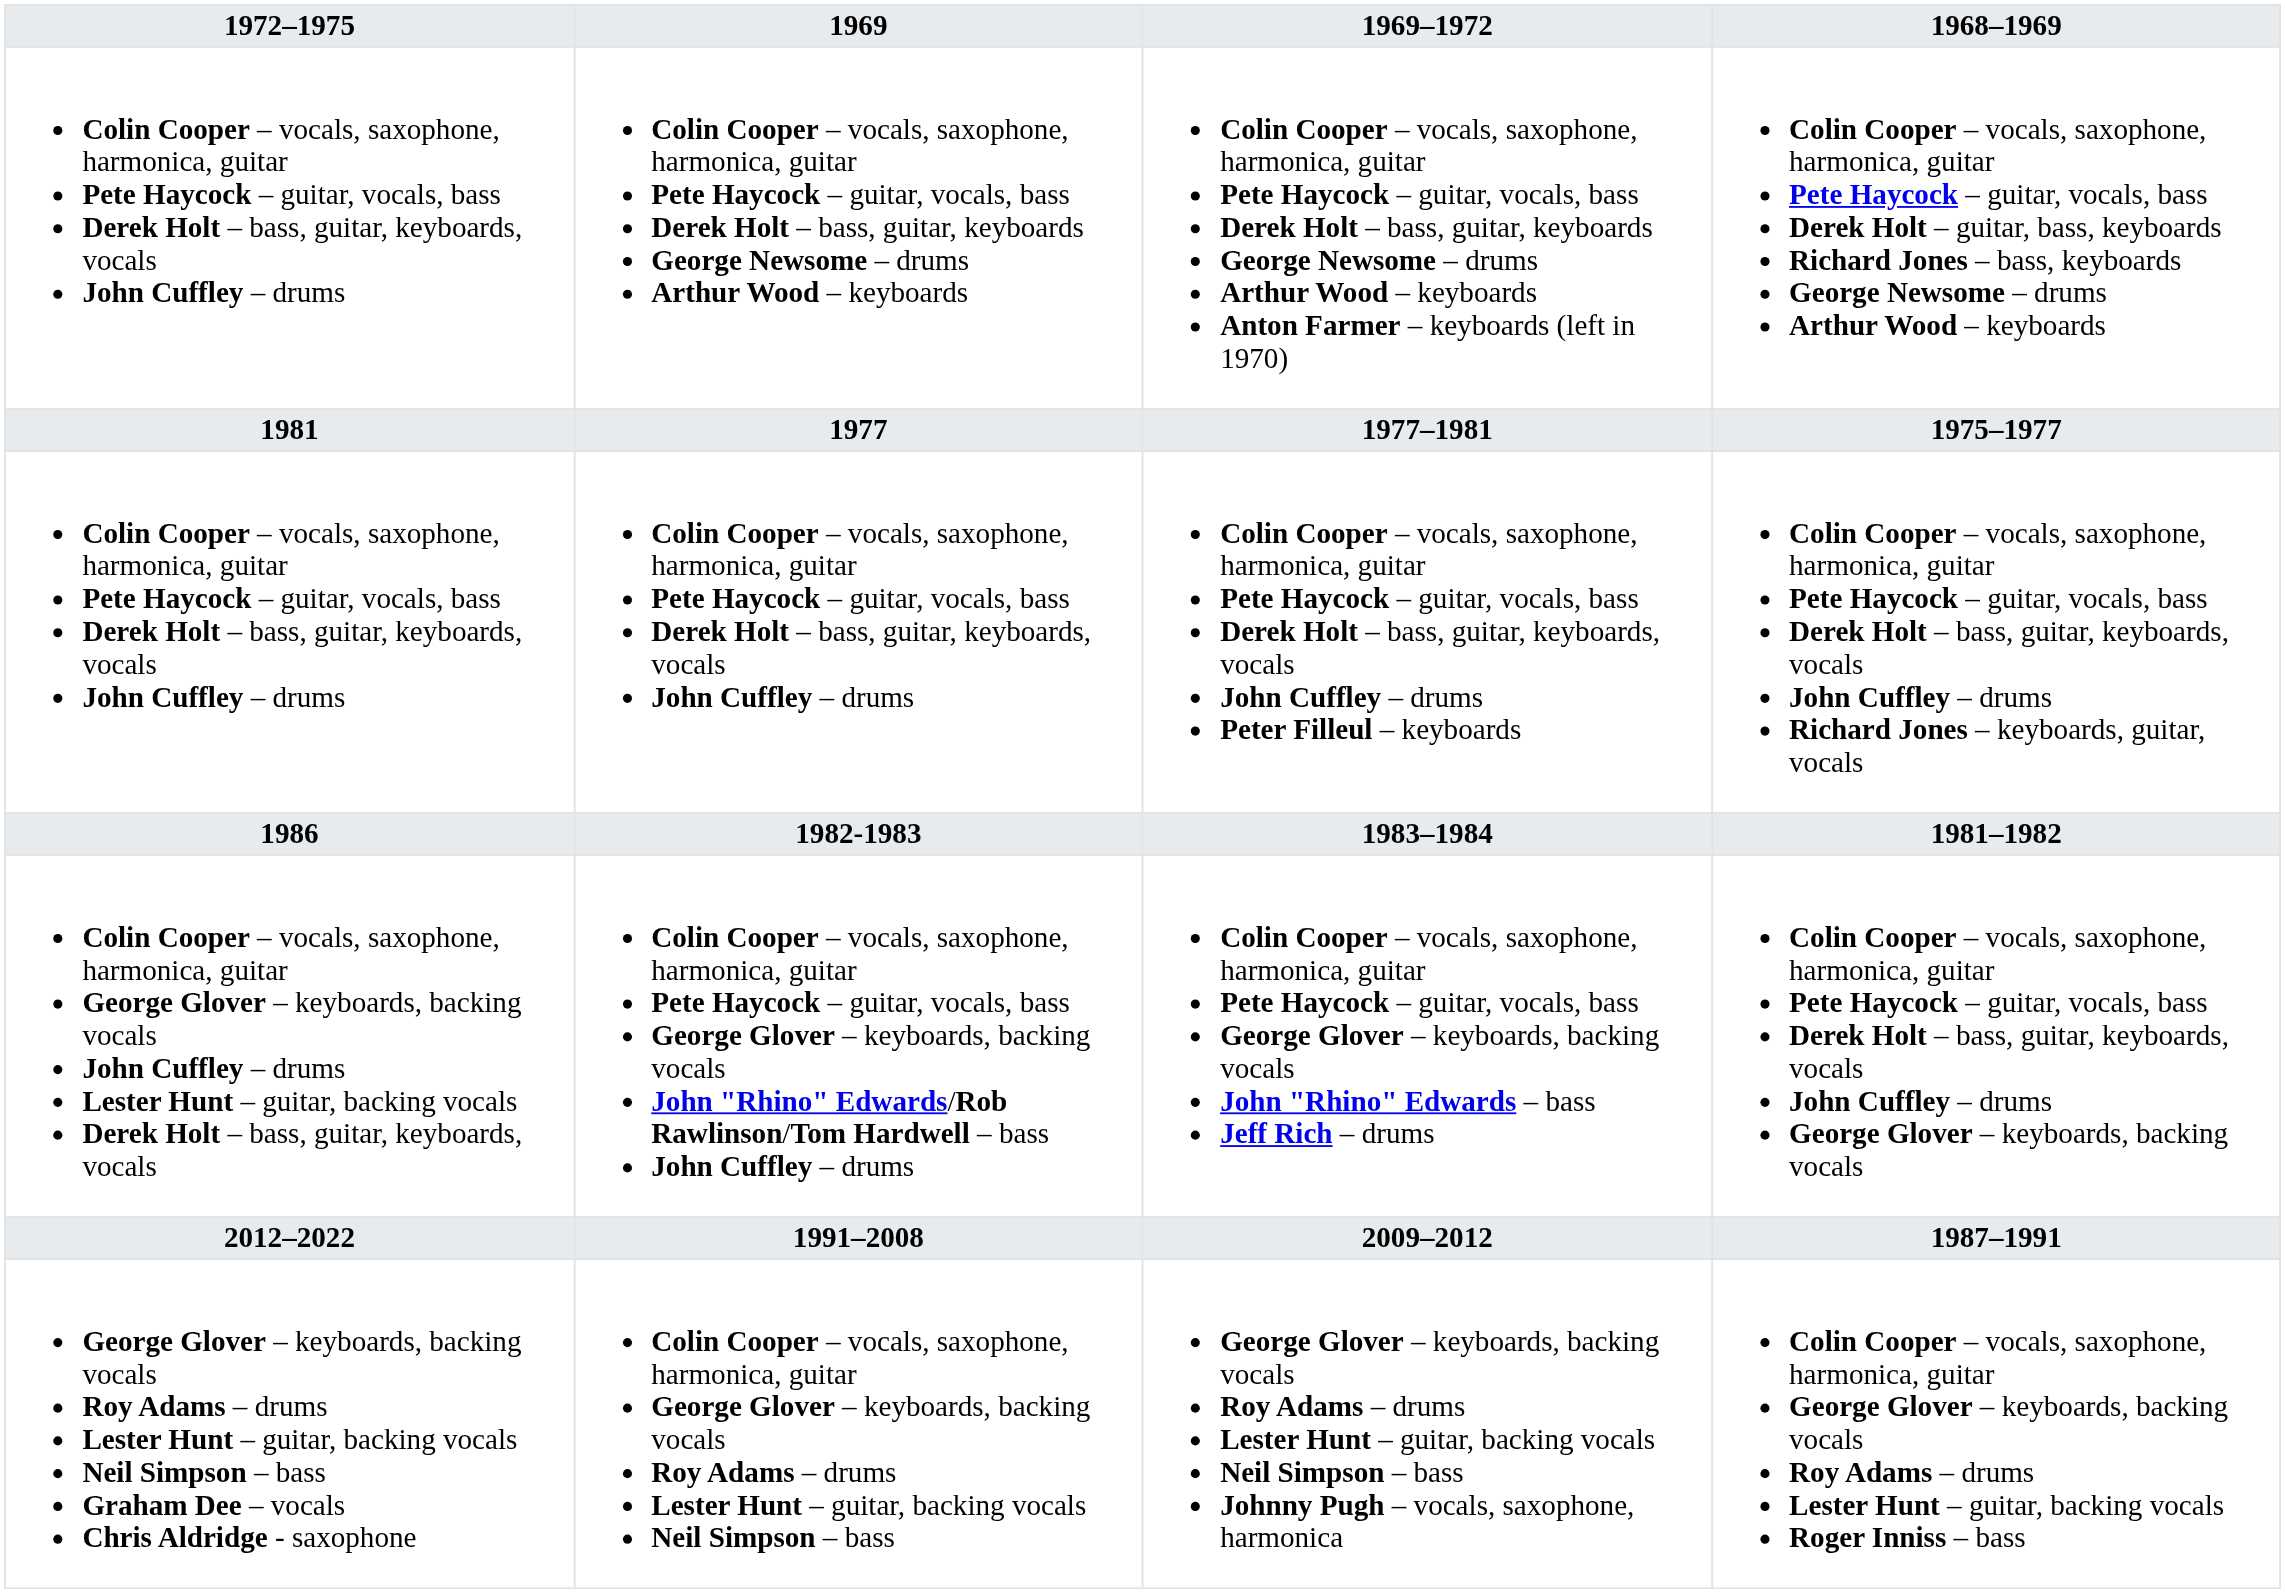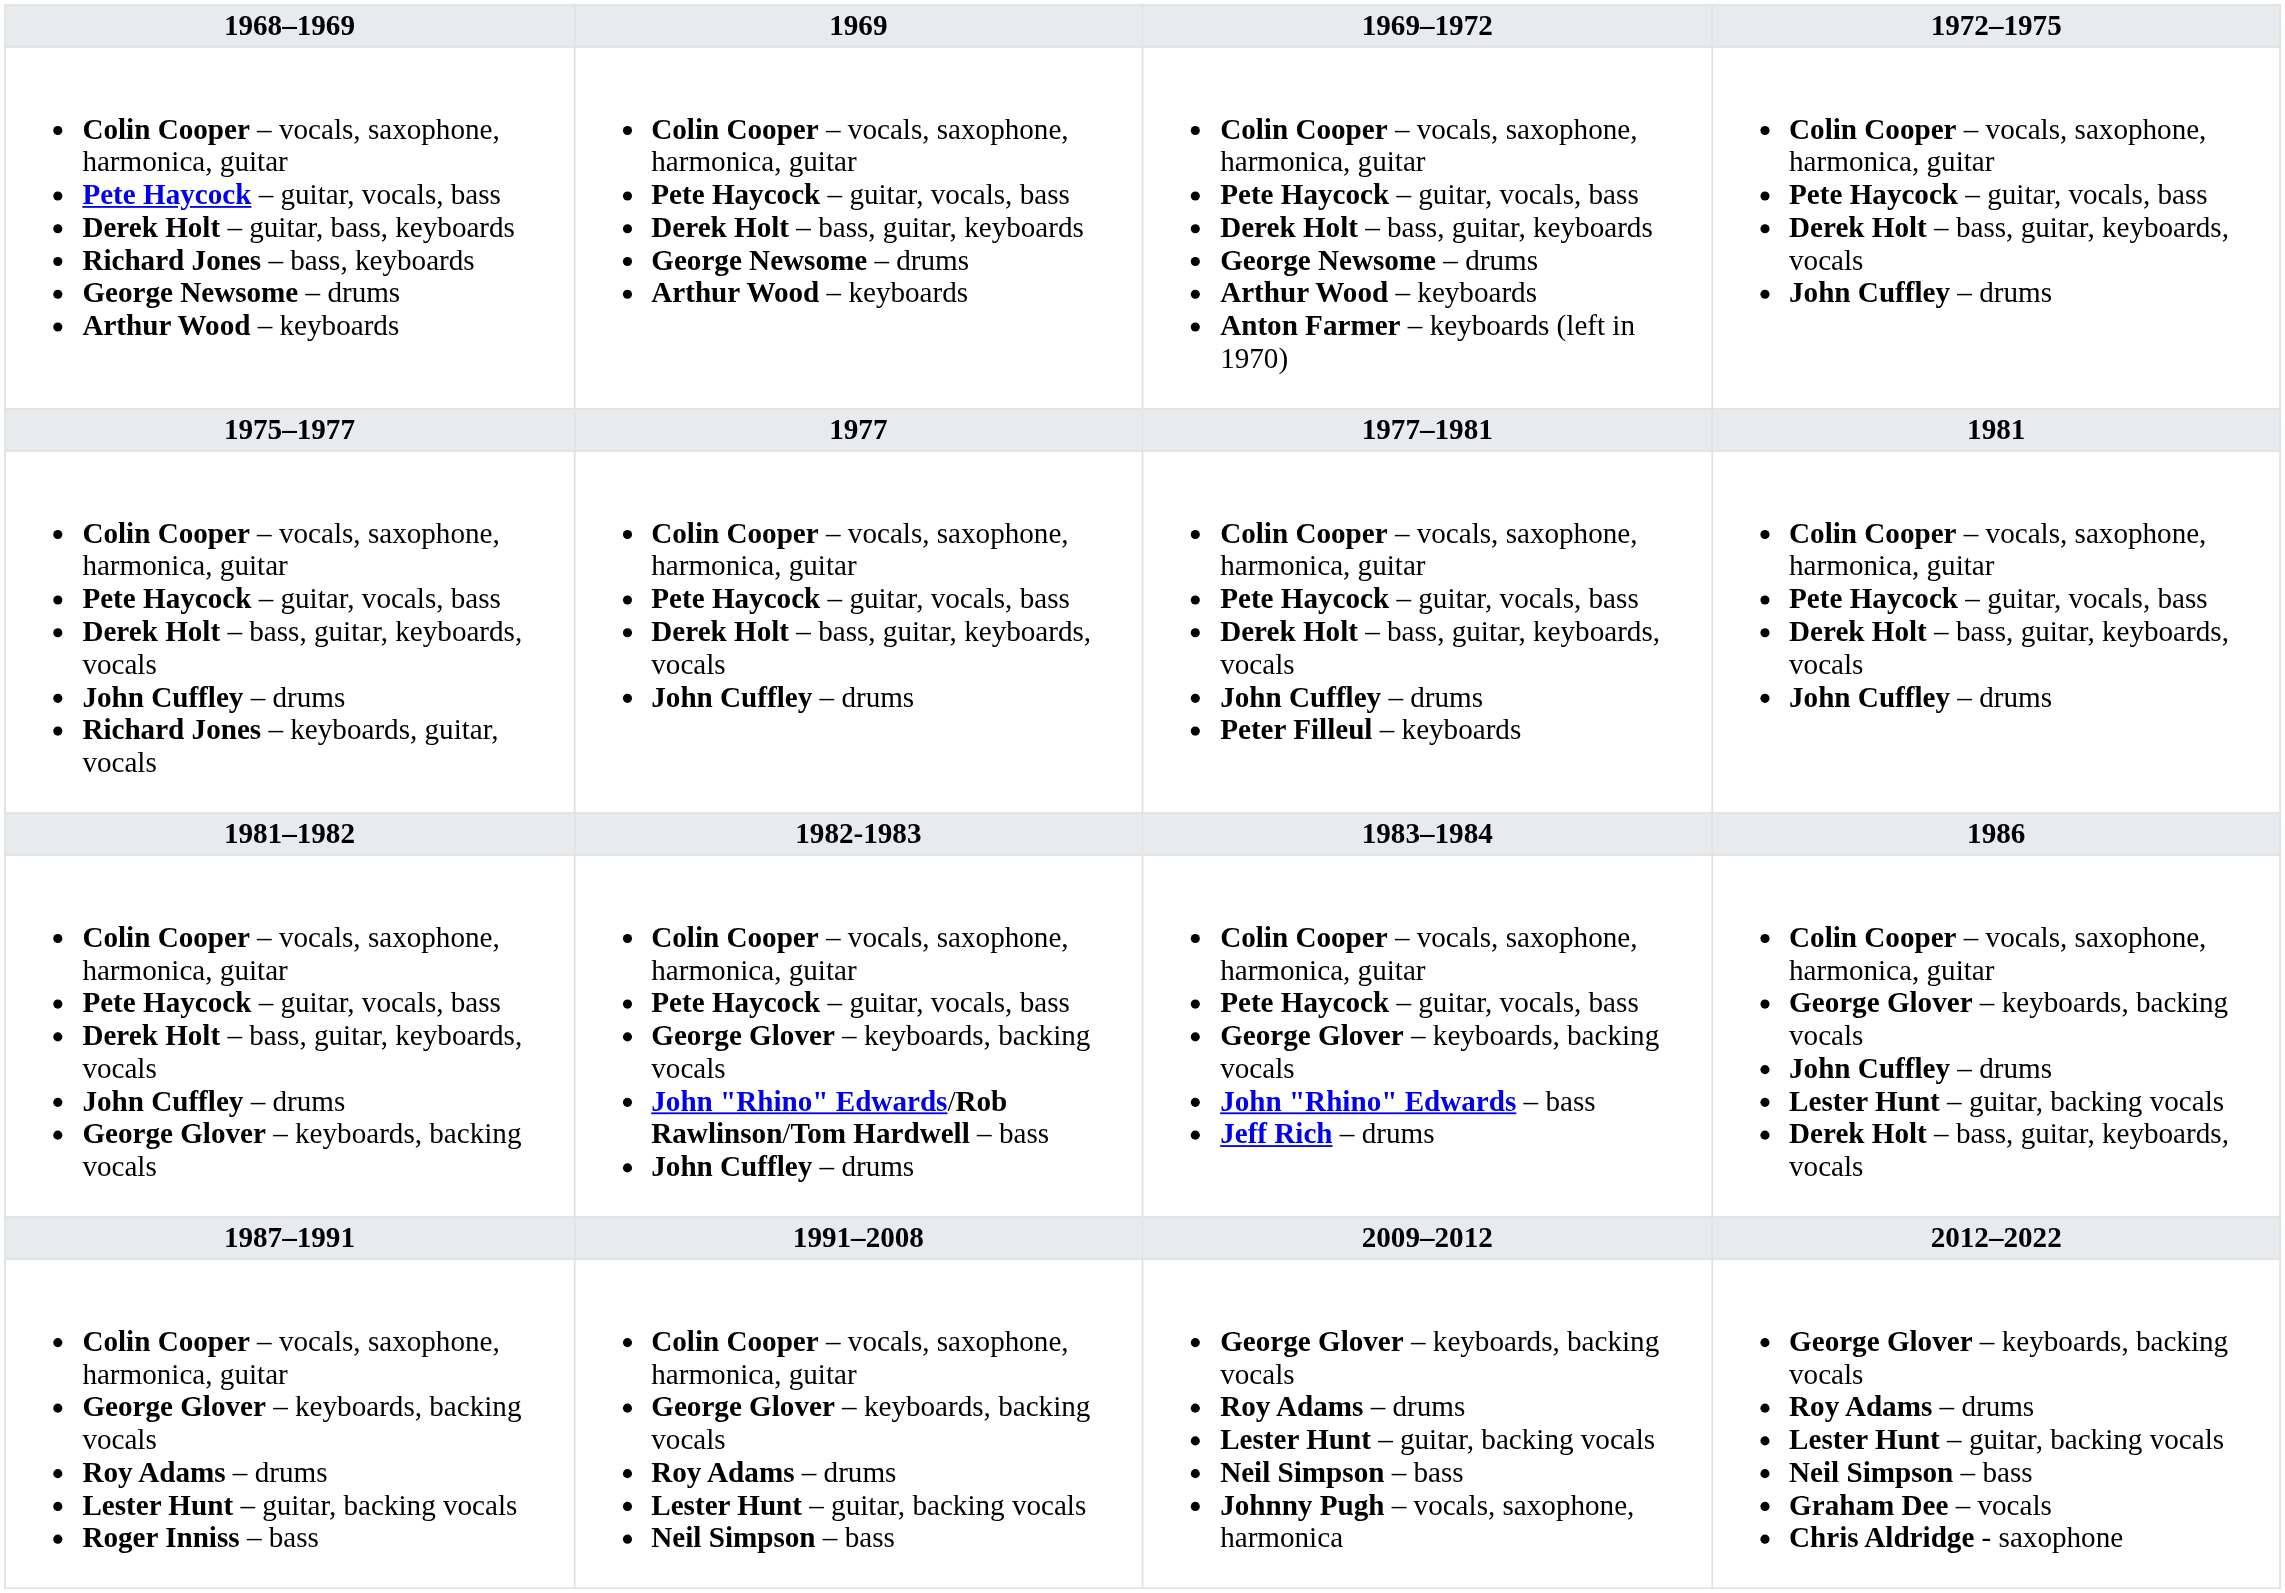columns swapped: (1996, 25) <-> (289, 25)
